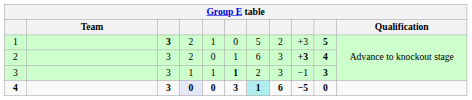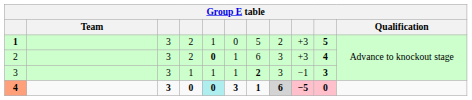(16, 42) normal -> (16, 42) bold
(168, 42) bold -> (168, 42) normal
(213, 57) normal -> (213, 57) bold
(303, 57) bold -> (303, 57) normal
(236, 73) bold -> (236, 73) normal
(258, 73) normal -> (258, 73) bold
(16, 88) no background -> (16, 88) lightsalmon background
(191, 88) lavender background -> (191, 88) no background
(213, 88) no background -> (213, 88) paleturquoise background
(258, 88) paleturquoise background -> (258, 88) no background
(280, 88) no background -> (280, 88) lightgrey background
(303, 88) no background -> (303, 88) pink background
(325, 88) no background -> (325, 88) pink background
